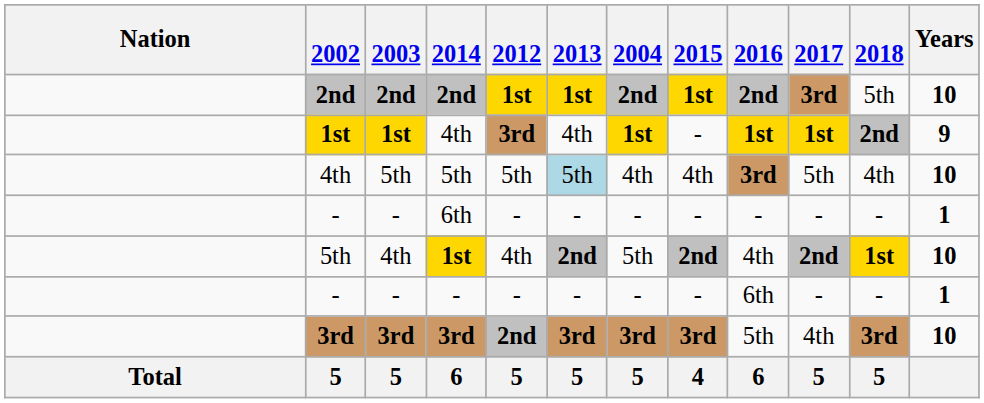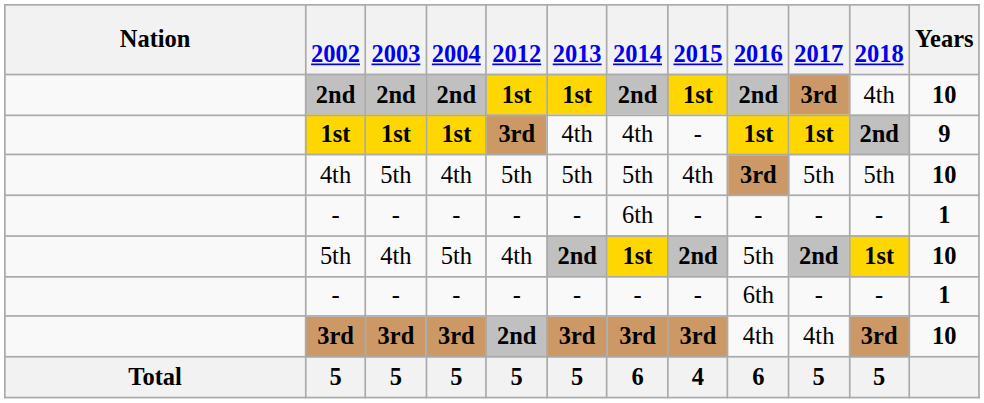columns swapped: (638, 53) <-> (456, 53)
(879, 94) 5th -> (879, 94) 4th
(577, 175) lightblue background -> (577, 175) no background
(879, 175) 4th -> (879, 175) 5th
(758, 255) 4th -> (758, 255) 5th
(758, 336) 5th -> (758, 336) 4th
